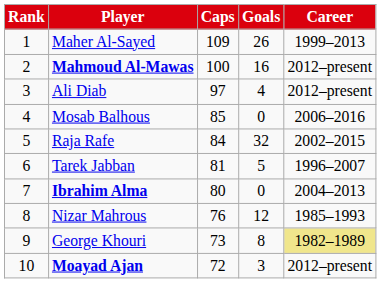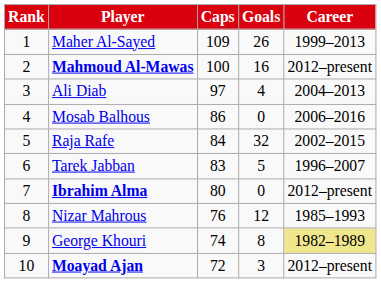(330, 91) 2012–present -> (330, 91) 2004–2013
(218, 116) 85 -> (218, 116) 86
(218, 166) 81 -> (218, 166) 83
(330, 191) 2004–2013 -> (330, 191) 2012–present
(218, 240) 73 -> (218, 240) 74
